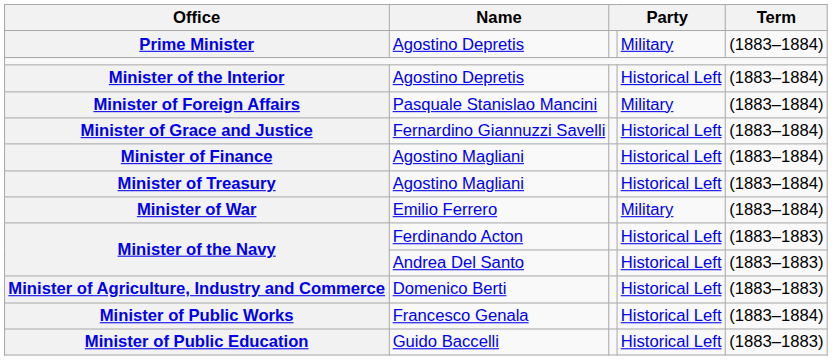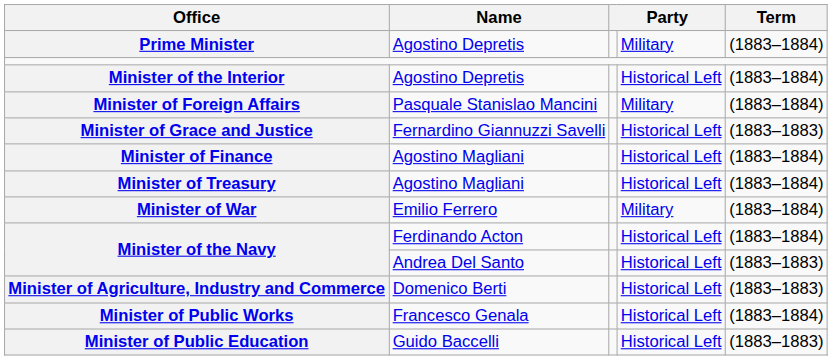(776, 130) (1883–1884) -> (776, 130) (1883–1883)
(776, 236) (1883–1883) -> (776, 236) (1883–1884)
